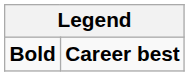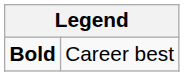(122, 53) bold -> (120, 53) normal
